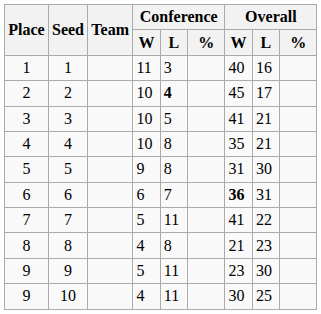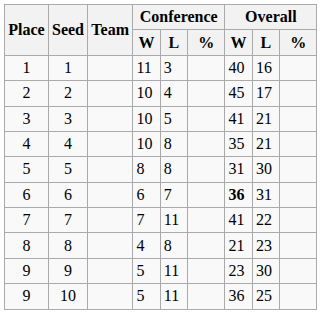(168, 93) bold -> (168, 93) normal
(140, 169) 9 -> (140, 169) 8
(140, 220) 5 -> (140, 220) 7
(140, 296) 4 -> (140, 296) 5
(236, 296) 30 -> (236, 296) 36
